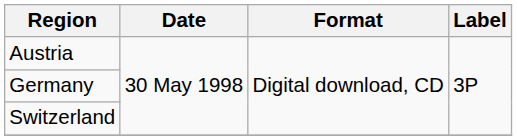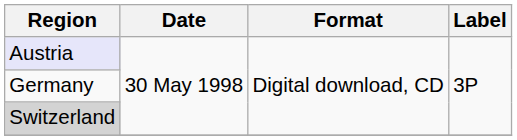(41, 53) no background -> (41, 53) lavender background
(62, 118) no background -> (62, 118) lightgrey background
